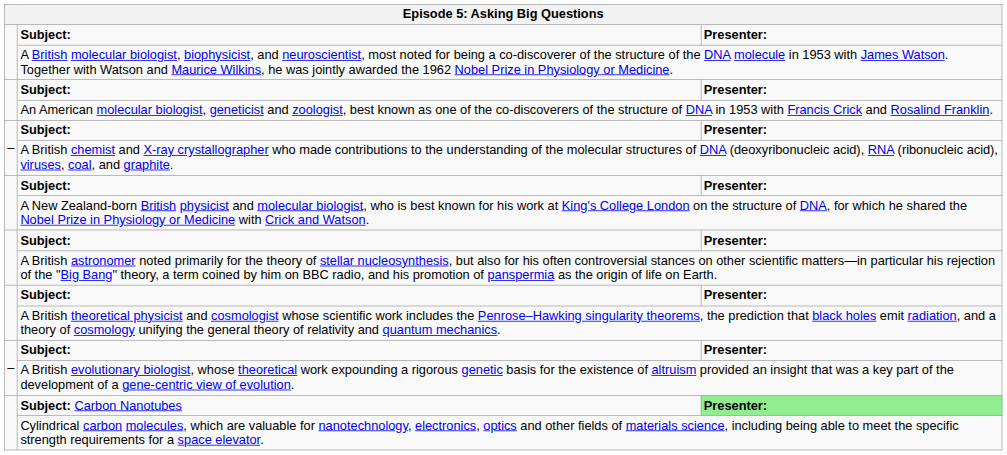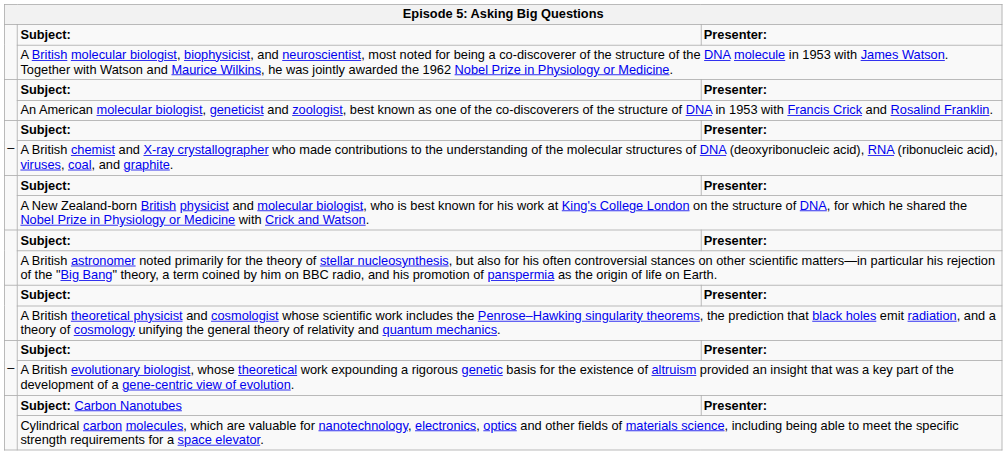(735, 405) lightgreen background -> (735, 405) no background
